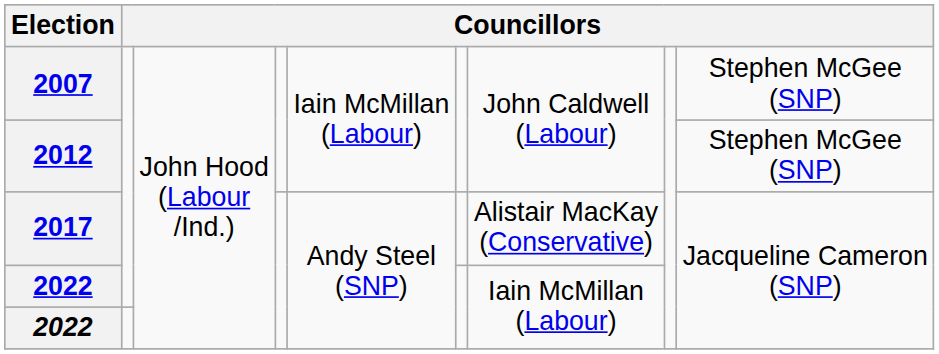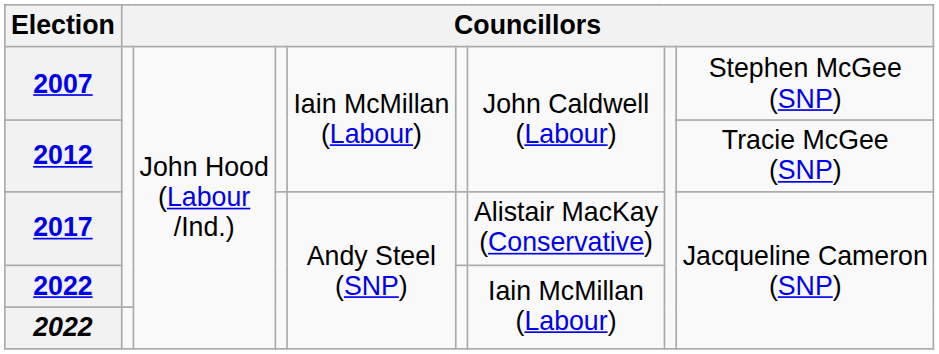(805, 155) Stephen McGee (SNP) -> (805, 155) Tracie McGee (SNP)
